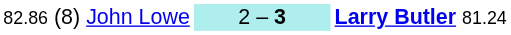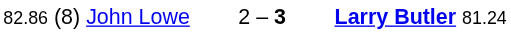(262, 17) paleturquoise background -> (262, 17) no background
